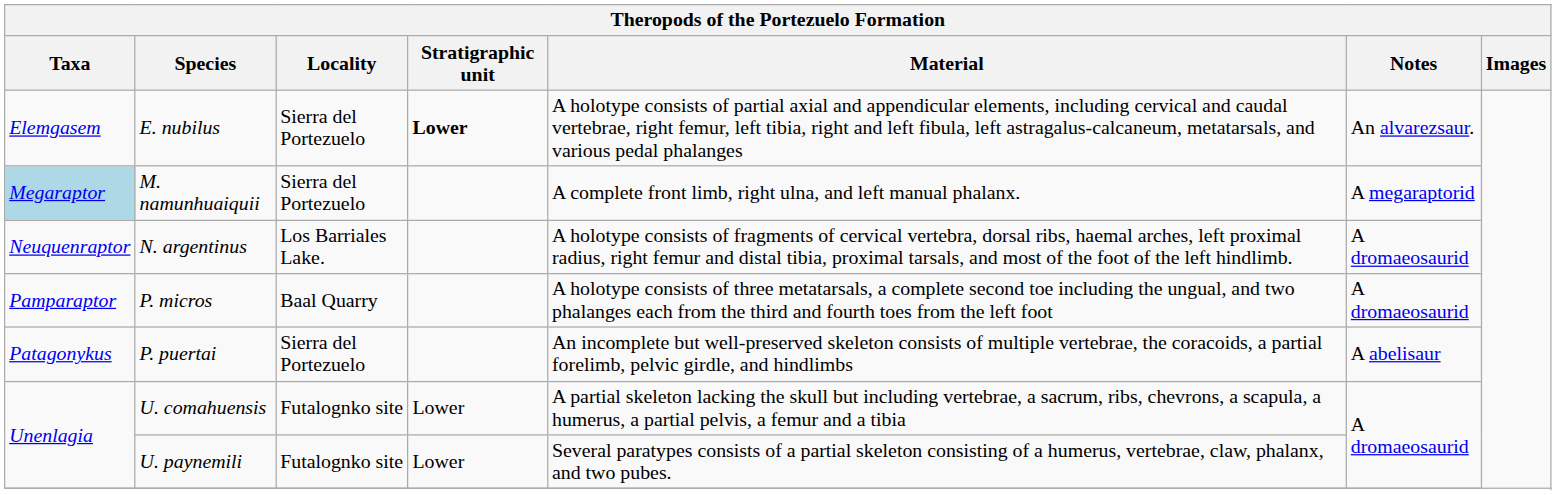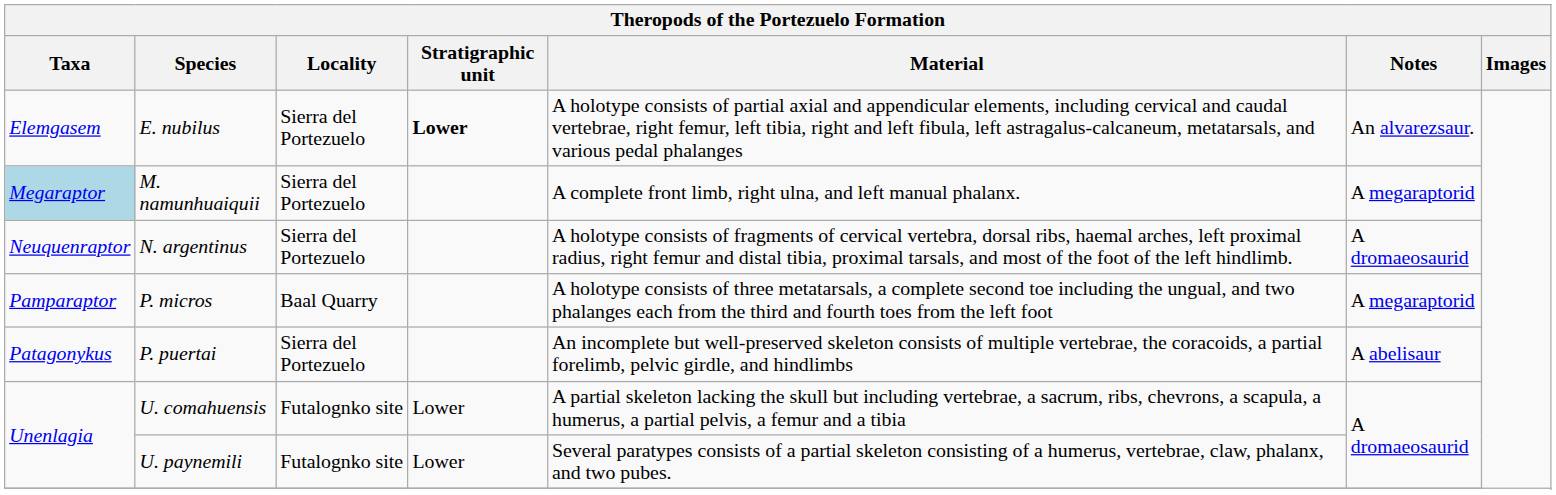(333, 246) Los Barriales Lake. -> (323, 246) Sierra del Portezuelo
(1410, 300) A dromaeosaurid -> (1413, 300) A megaraptorid
